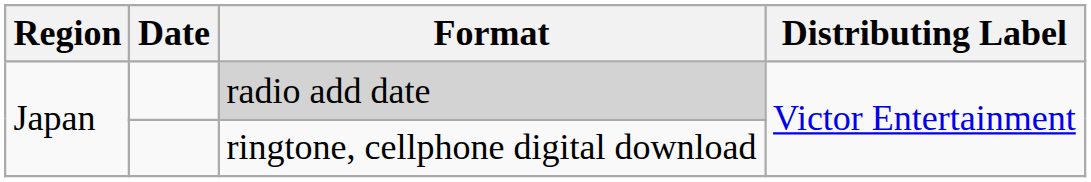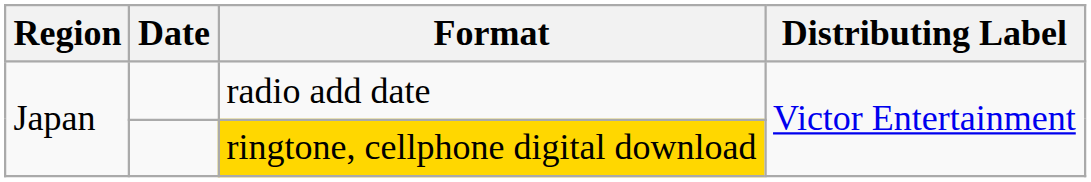(329, 90) lightgrey background -> (329, 90) no background
(492, 147) no background -> (492, 147) gold background
